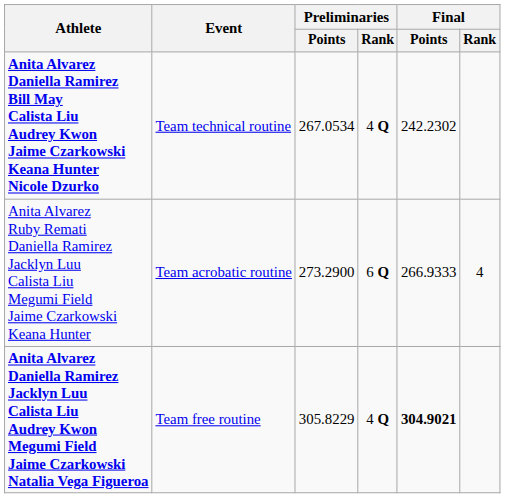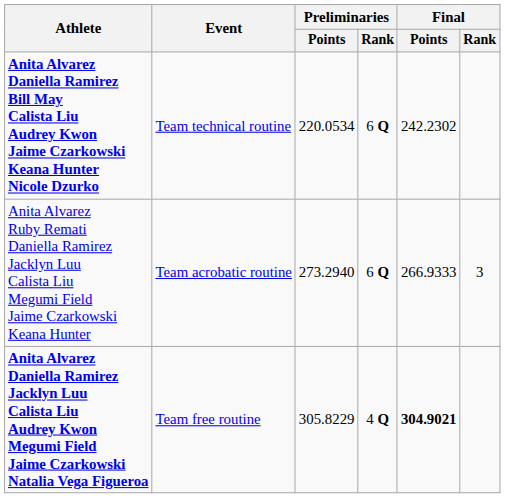(327, 126) 267.0534 -> (327, 126) 220.0534
(378, 126) 4 Q -> (378, 126) 6 Q
(327, 273) 273.2900 -> (327, 273) 273.2940
(480, 273) 4 -> (480, 273) 3
